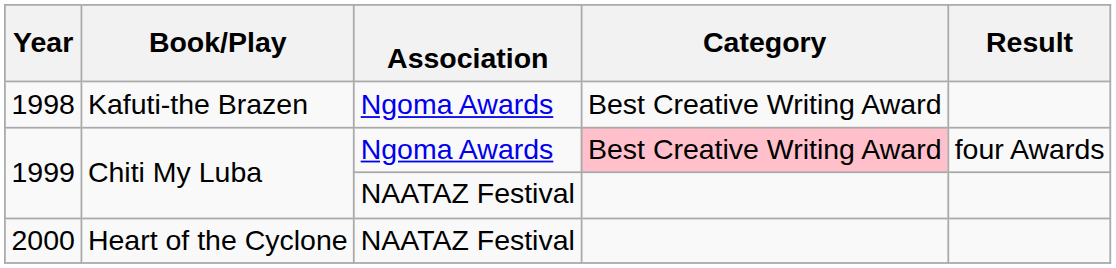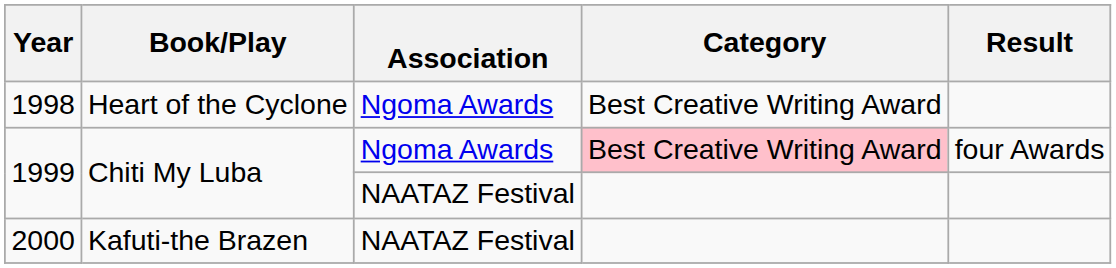(198, 104) Kafuti-the Brazen -> (218, 104) Heart of the Cyclone
(218, 239) Heart of the Cyclone -> (198, 239) Kafuti-the Brazen
